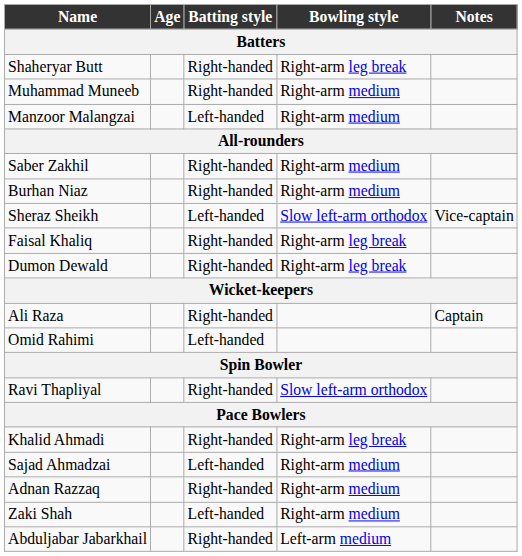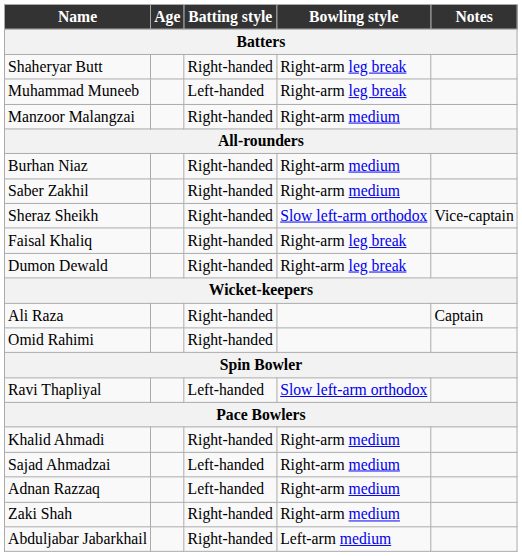(230, 91) Right-handed -> (226, 91) Left-handed
(340, 91) Right-arm medium -> (343, 91) Right-arm leg break
(226, 116) Left-handed -> (230, 116) Right-handed
rows swapped: (48, 166) <-> (48, 191)
(226, 215) Left-handed -> (230, 215) Right-handed
(226, 340) Left-handed -> (230, 340) Right-handed
(230, 389) Right-handed -> (226, 389) Left-handed
(343, 439) Right-arm leg break -> (340, 439) Right-arm medium
(230, 489) Right-handed -> (226, 489) Left-handed
(226, 514) Left-handed -> (230, 514) Right-handed
